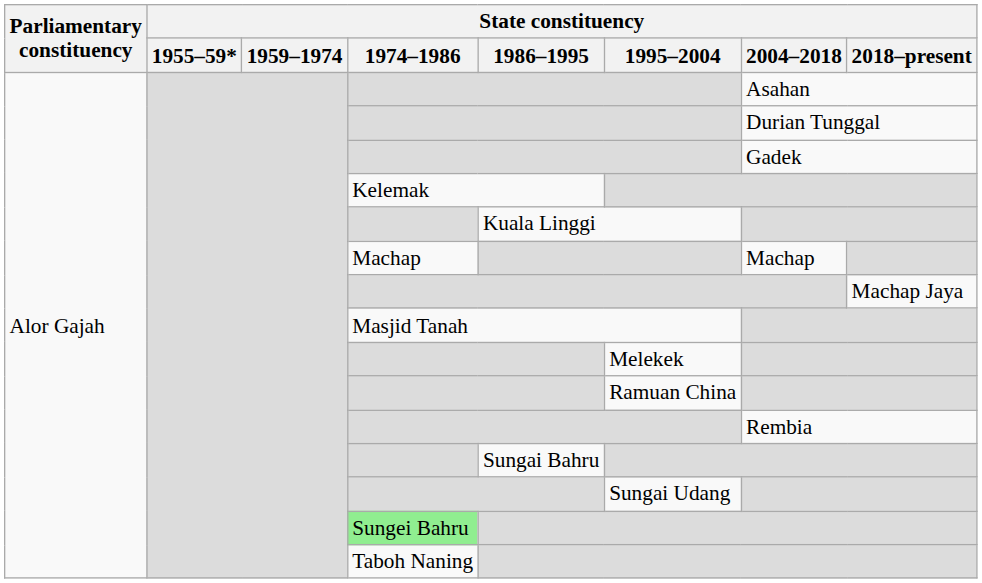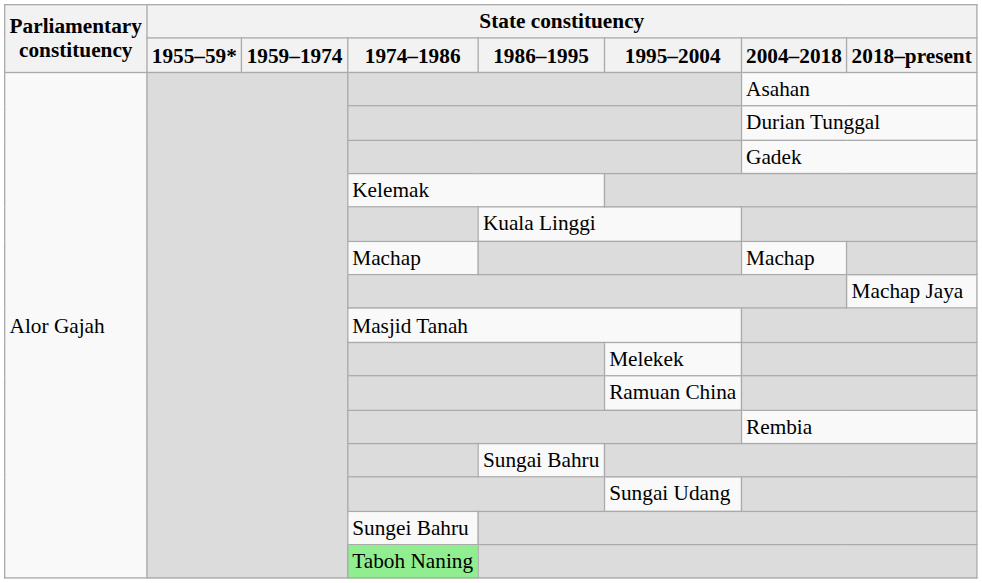(410, 527) lightgreen background -> (410, 527) no background
(413, 561) no background -> (413, 561) lightgreen background
